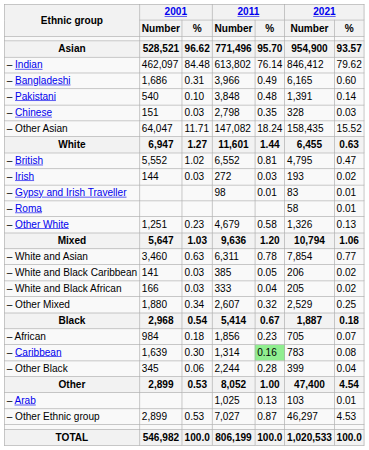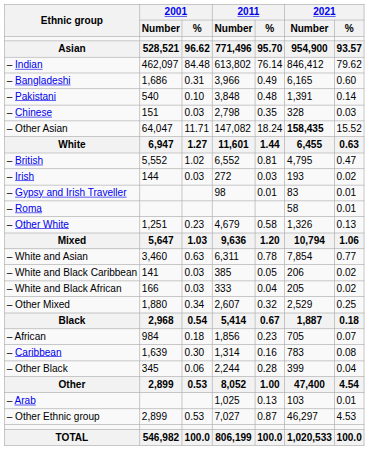(305, 129) normal -> (305, 129) bold
(267, 352) lightgreen background -> (267, 352) no background
